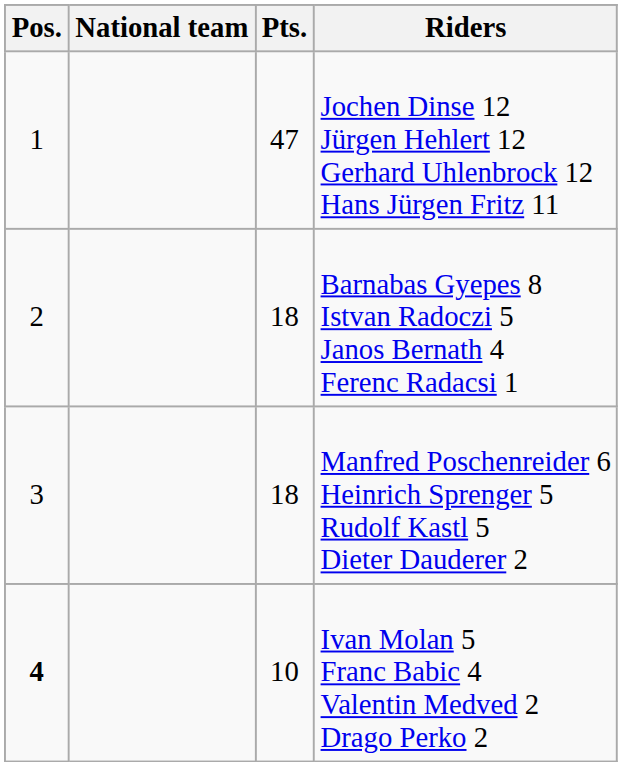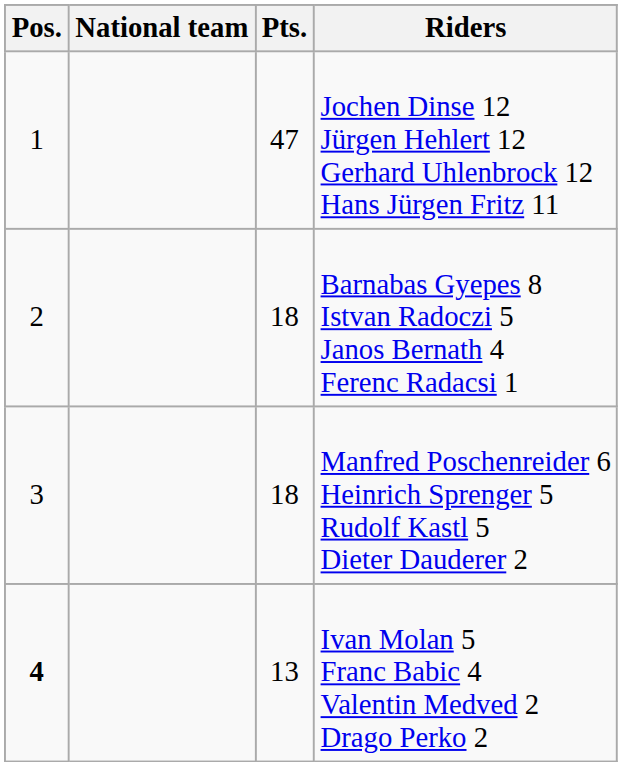(284, 671) 10 -> (284, 671) 13
